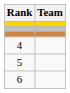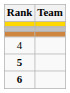(20, 62) normal -> (20, 62) bold
(20, 79) normal -> (20, 79) bold
